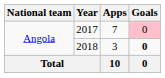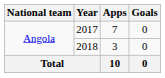(145, 30) pink background -> (145, 30) no background
(145, 47) bold -> (145, 47) normal
